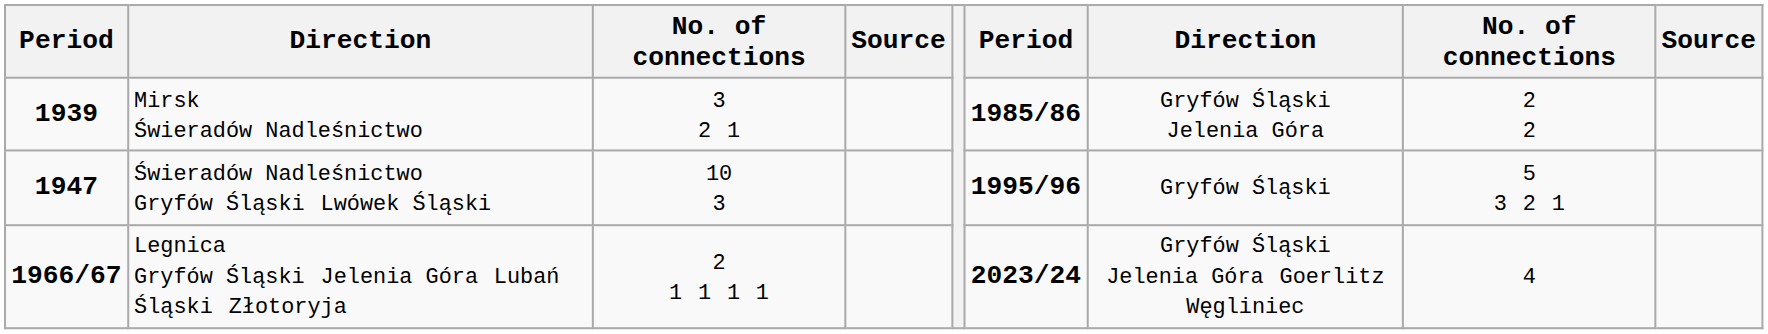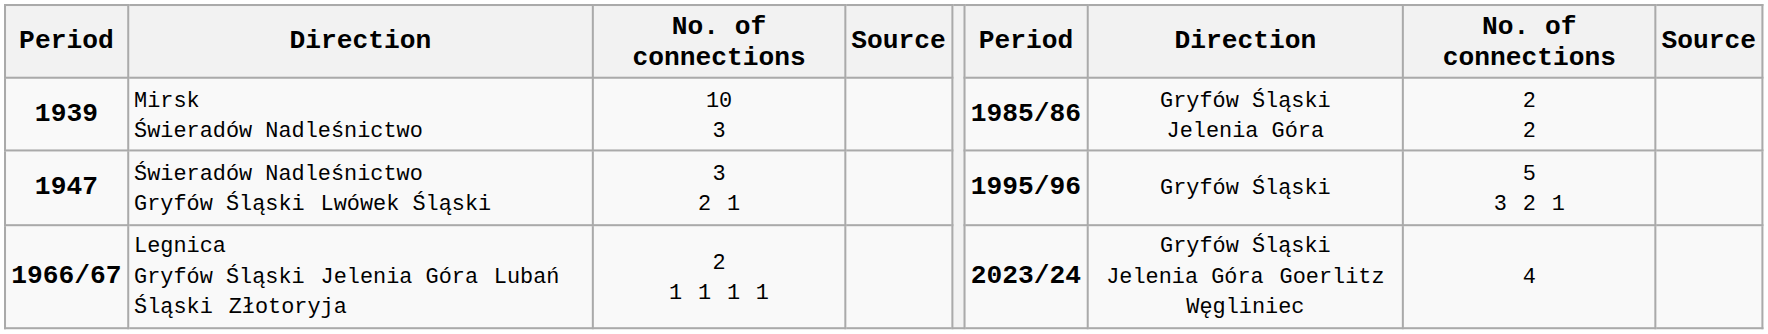(719, 117) 3 2 1 -> (719, 116) 10 3
(719, 189) 10 3 -> (719, 190) 3 2 1
